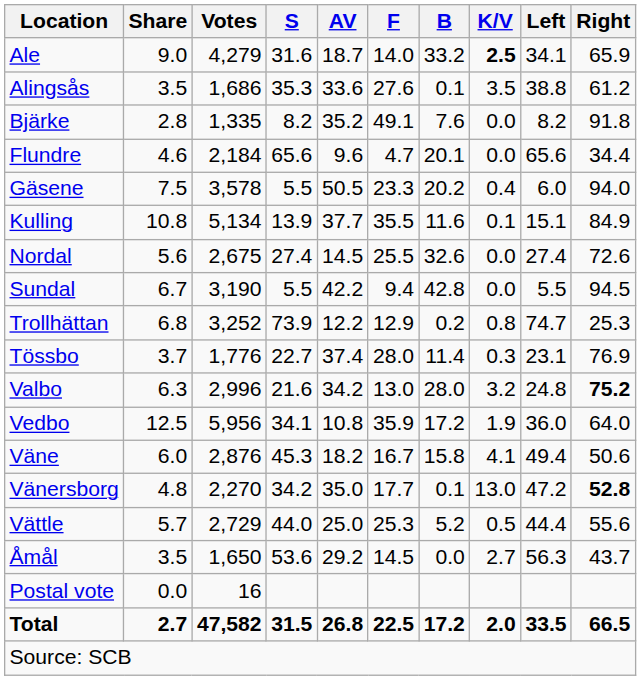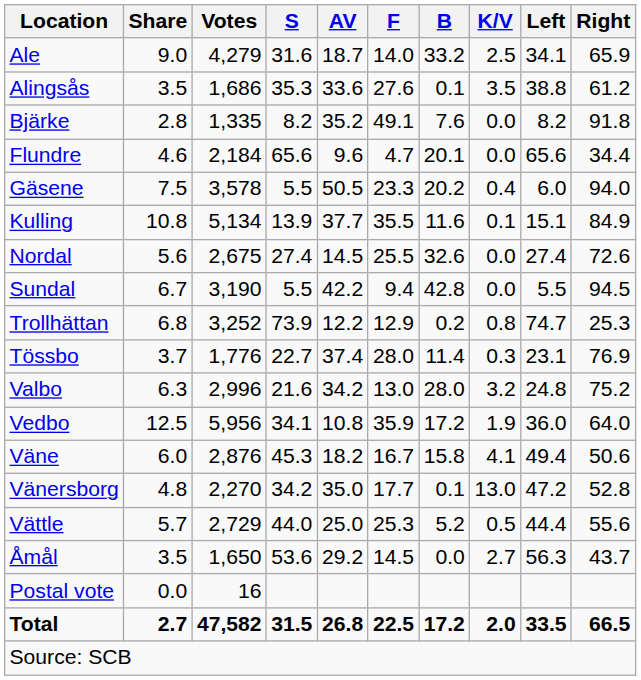(501, 54) bold -> (501, 54) normal
(610, 389) bold -> (610, 389) normal
(610, 490) bold -> (610, 490) normal
